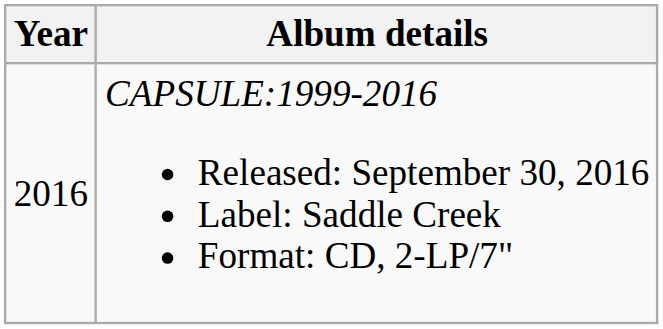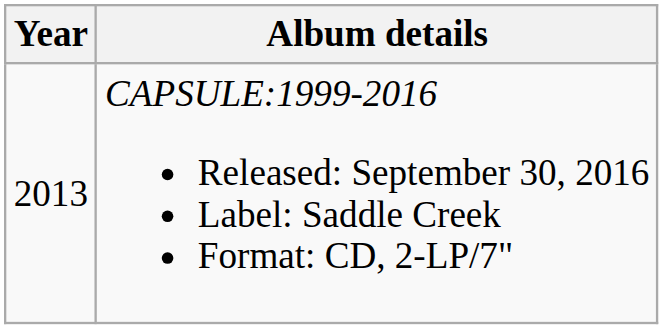(51, 192) 2016 -> (51, 192) 2013
